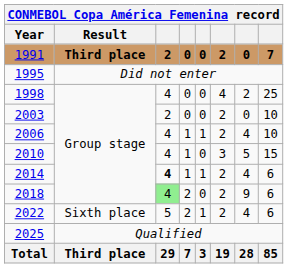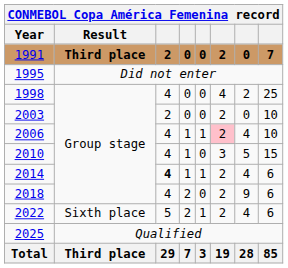(222, 134) no background -> (222, 134) pink background
(168, 194) lightgreen background -> (168, 194) no background
